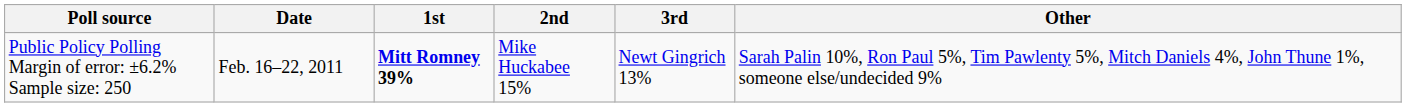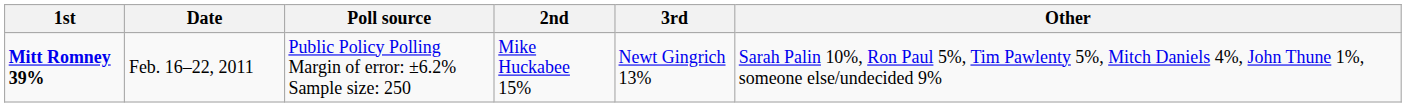columns swapped: (109, 18) <-> (434, 18)
